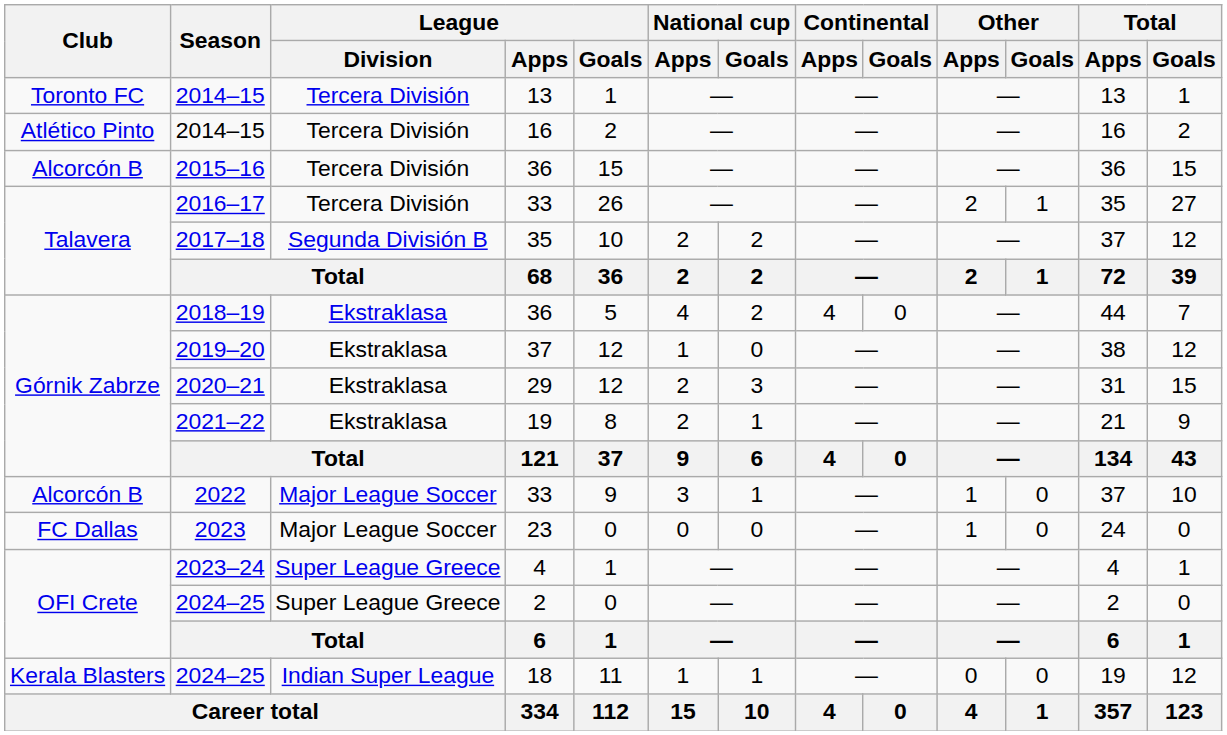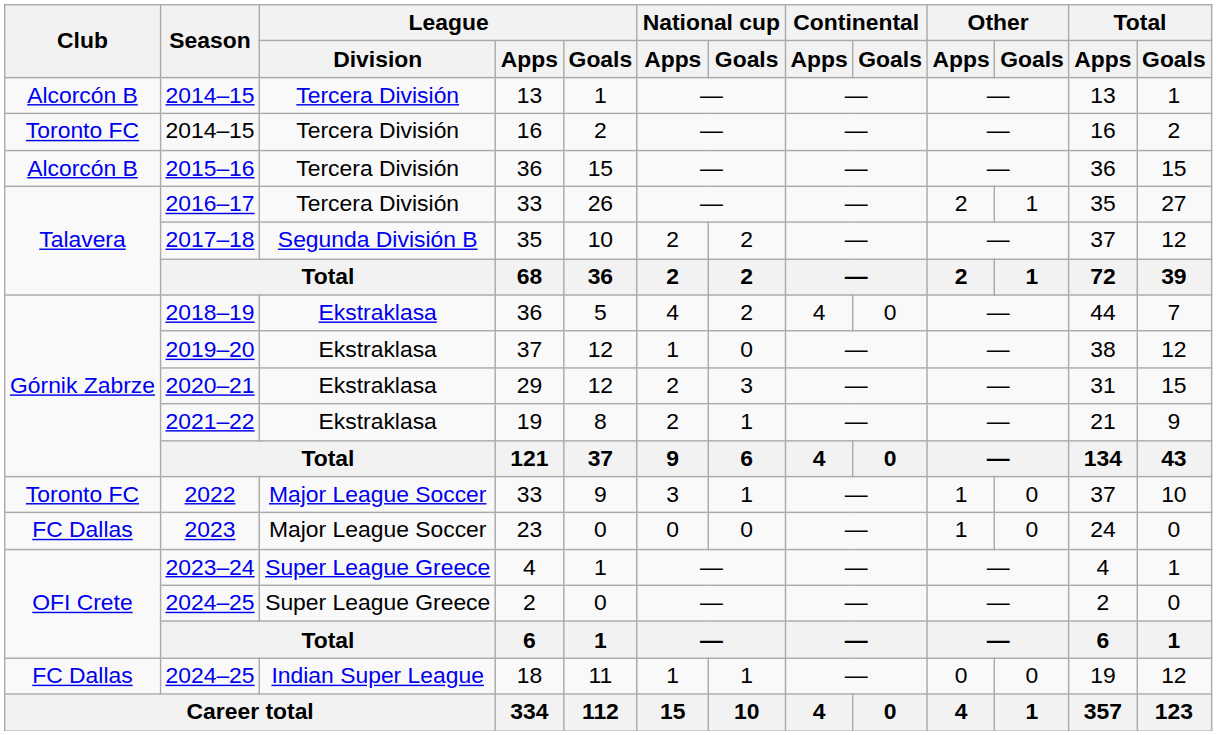(88, 95) Toronto FC -> (82, 95) Alcorcón B
(88, 131) Atlético Pinto -> (82, 131) Toronto FC
(88, 494) Alcorcón B -> (82, 494) Toronto FC
(88, 675) Kerala Blasters -> (82, 675) FC Dallas
